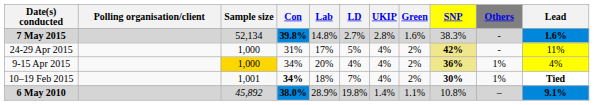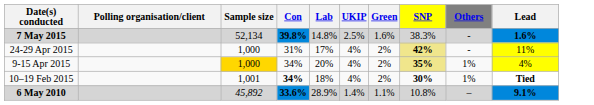- column: (354, 17)
(384, 36) 2.8% -> (354, 36) 2.5%
(453, 65) 36% -> (423, 65) 35%
(293, 93) 38.0% -> (293, 93) 33.6%
